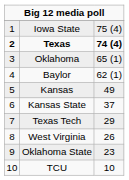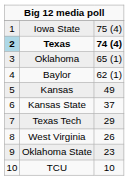(12, 43) no background -> (12, 43) lightblue background
